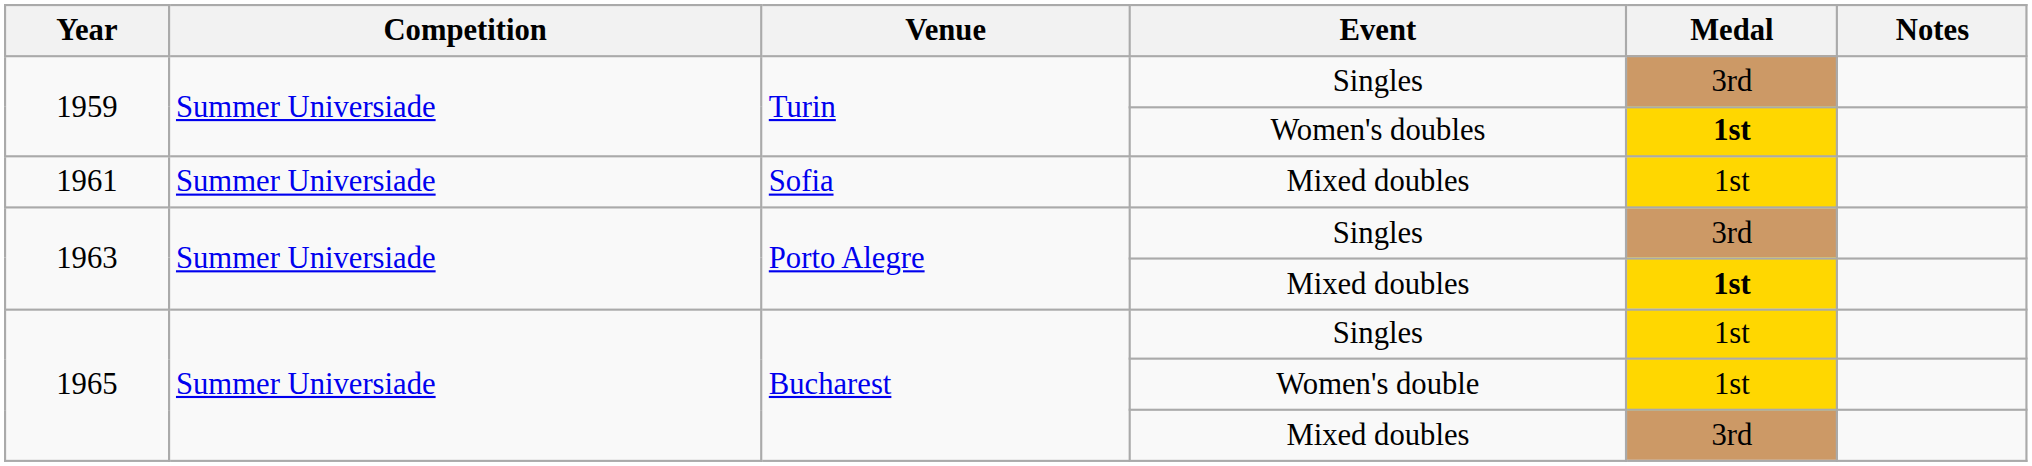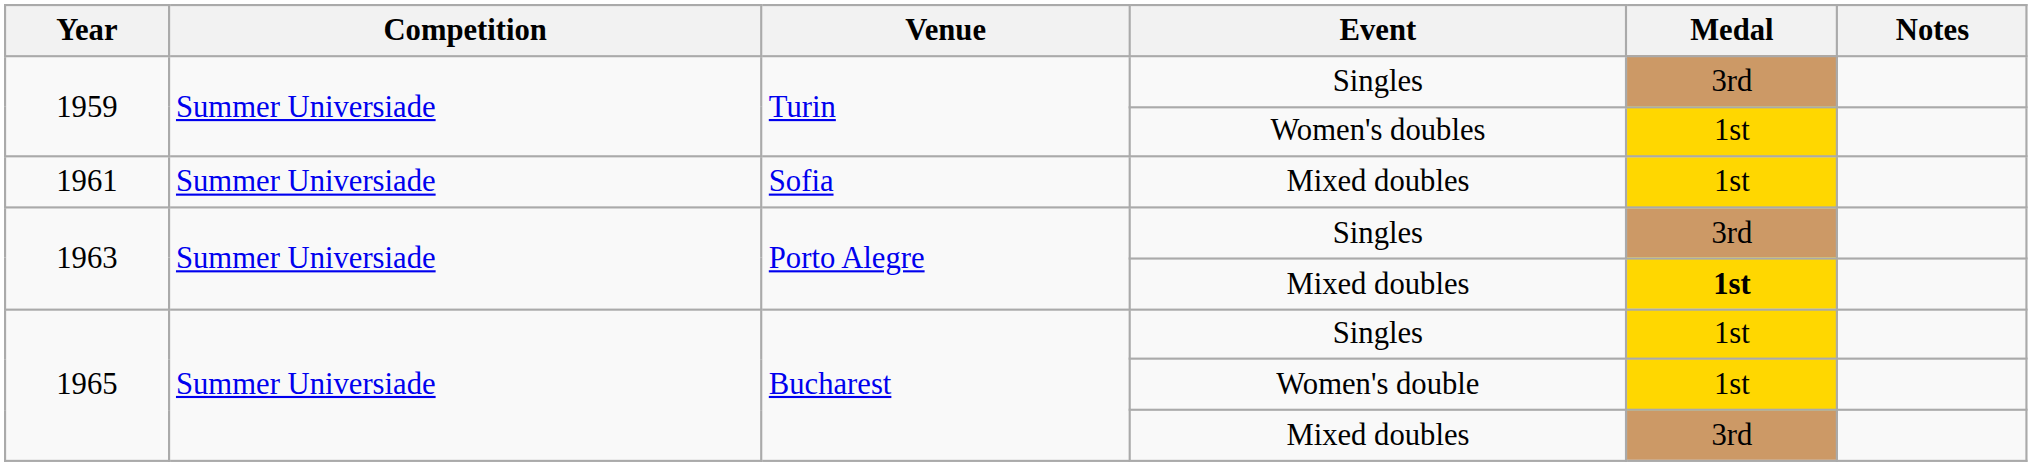(1732, 131) bold -> (1732, 131) normal
